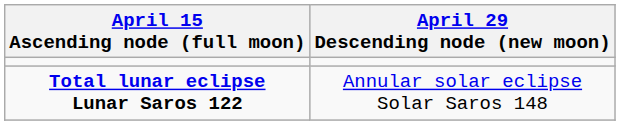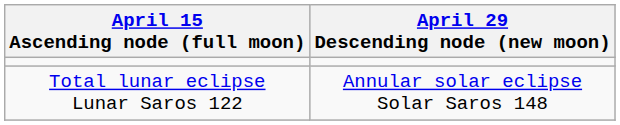(157, 93) bold -> (157, 93) normal
